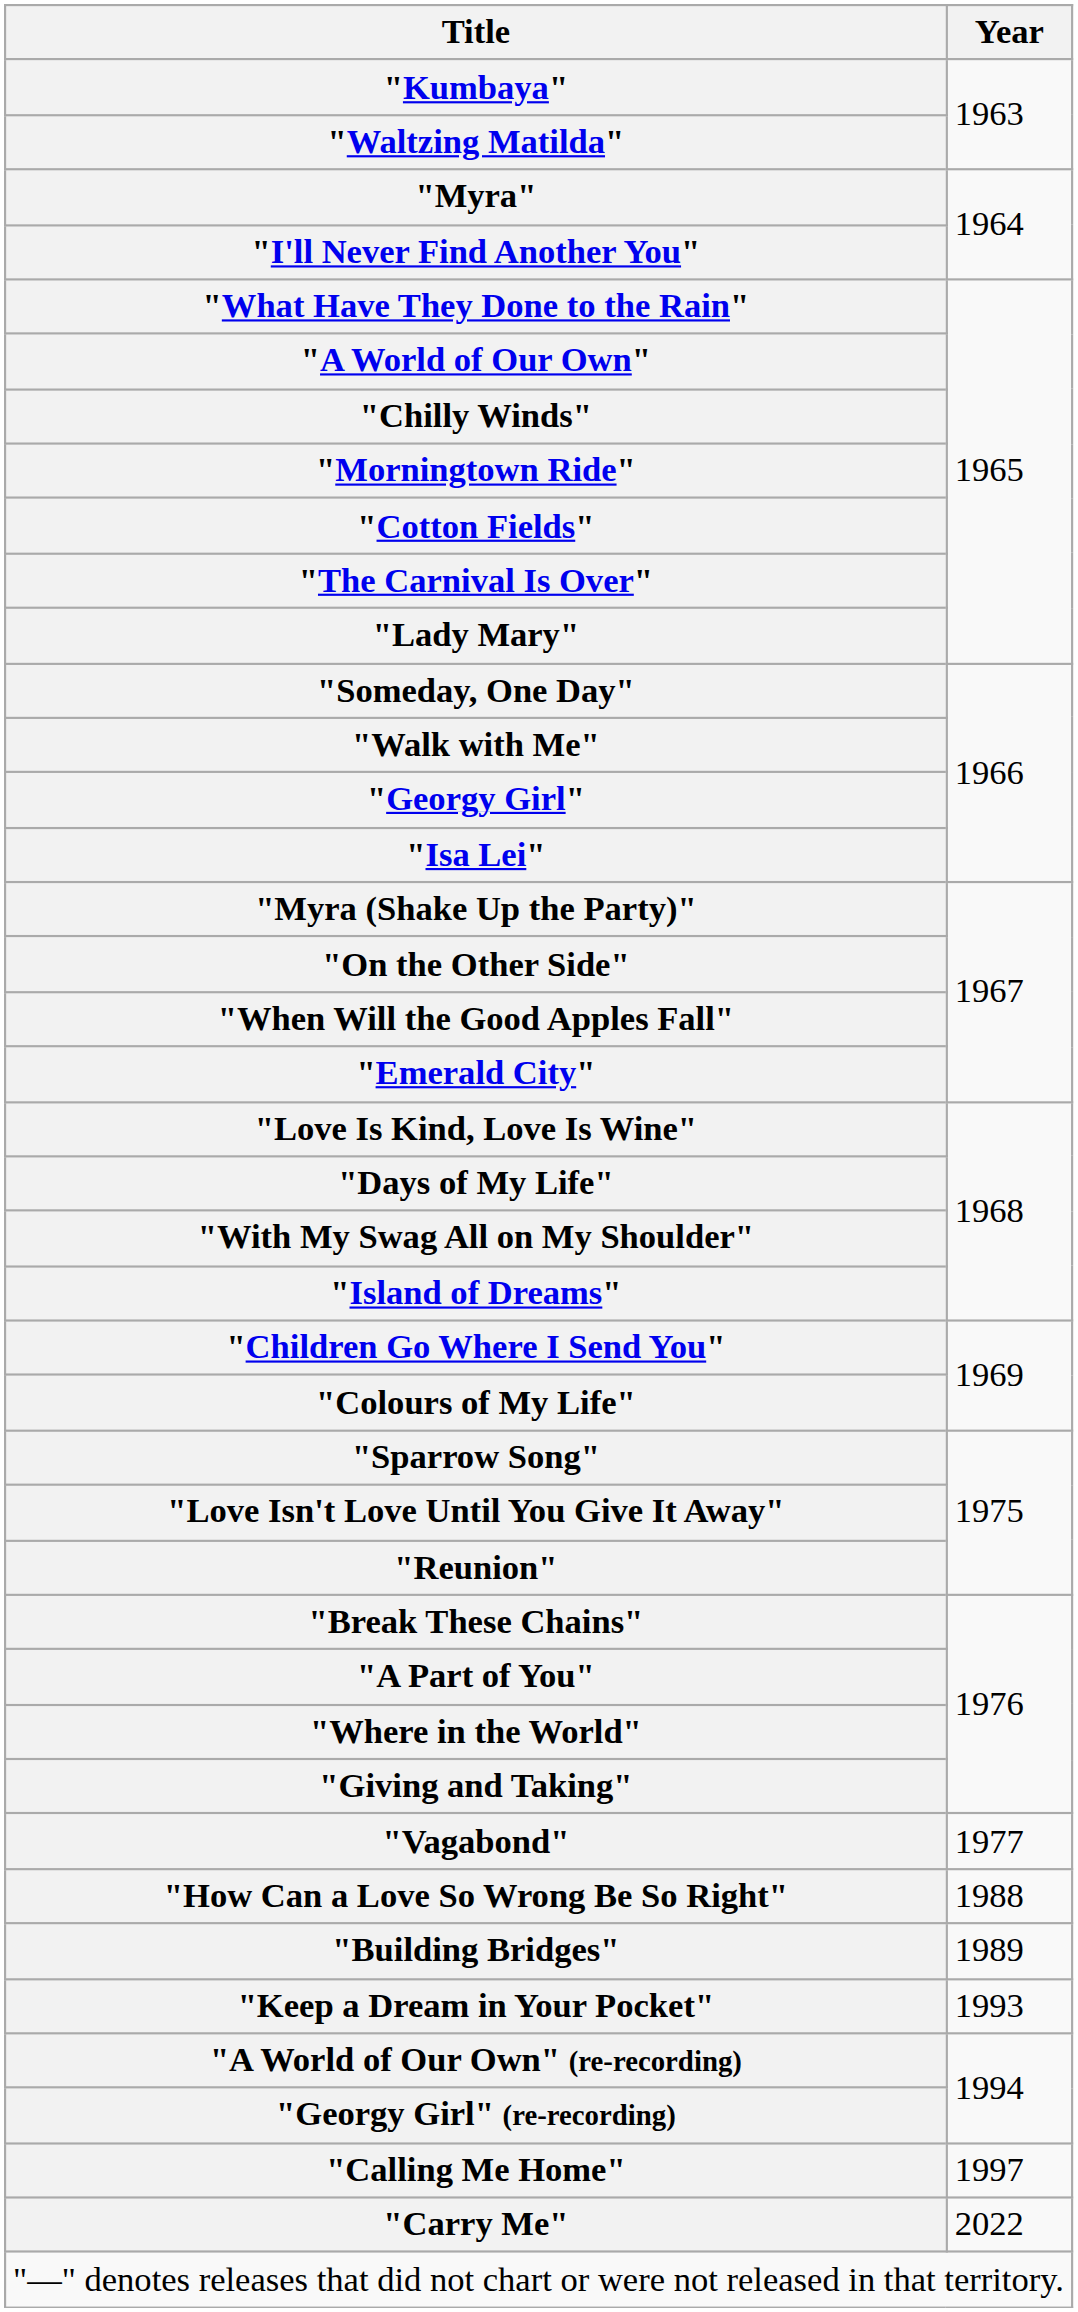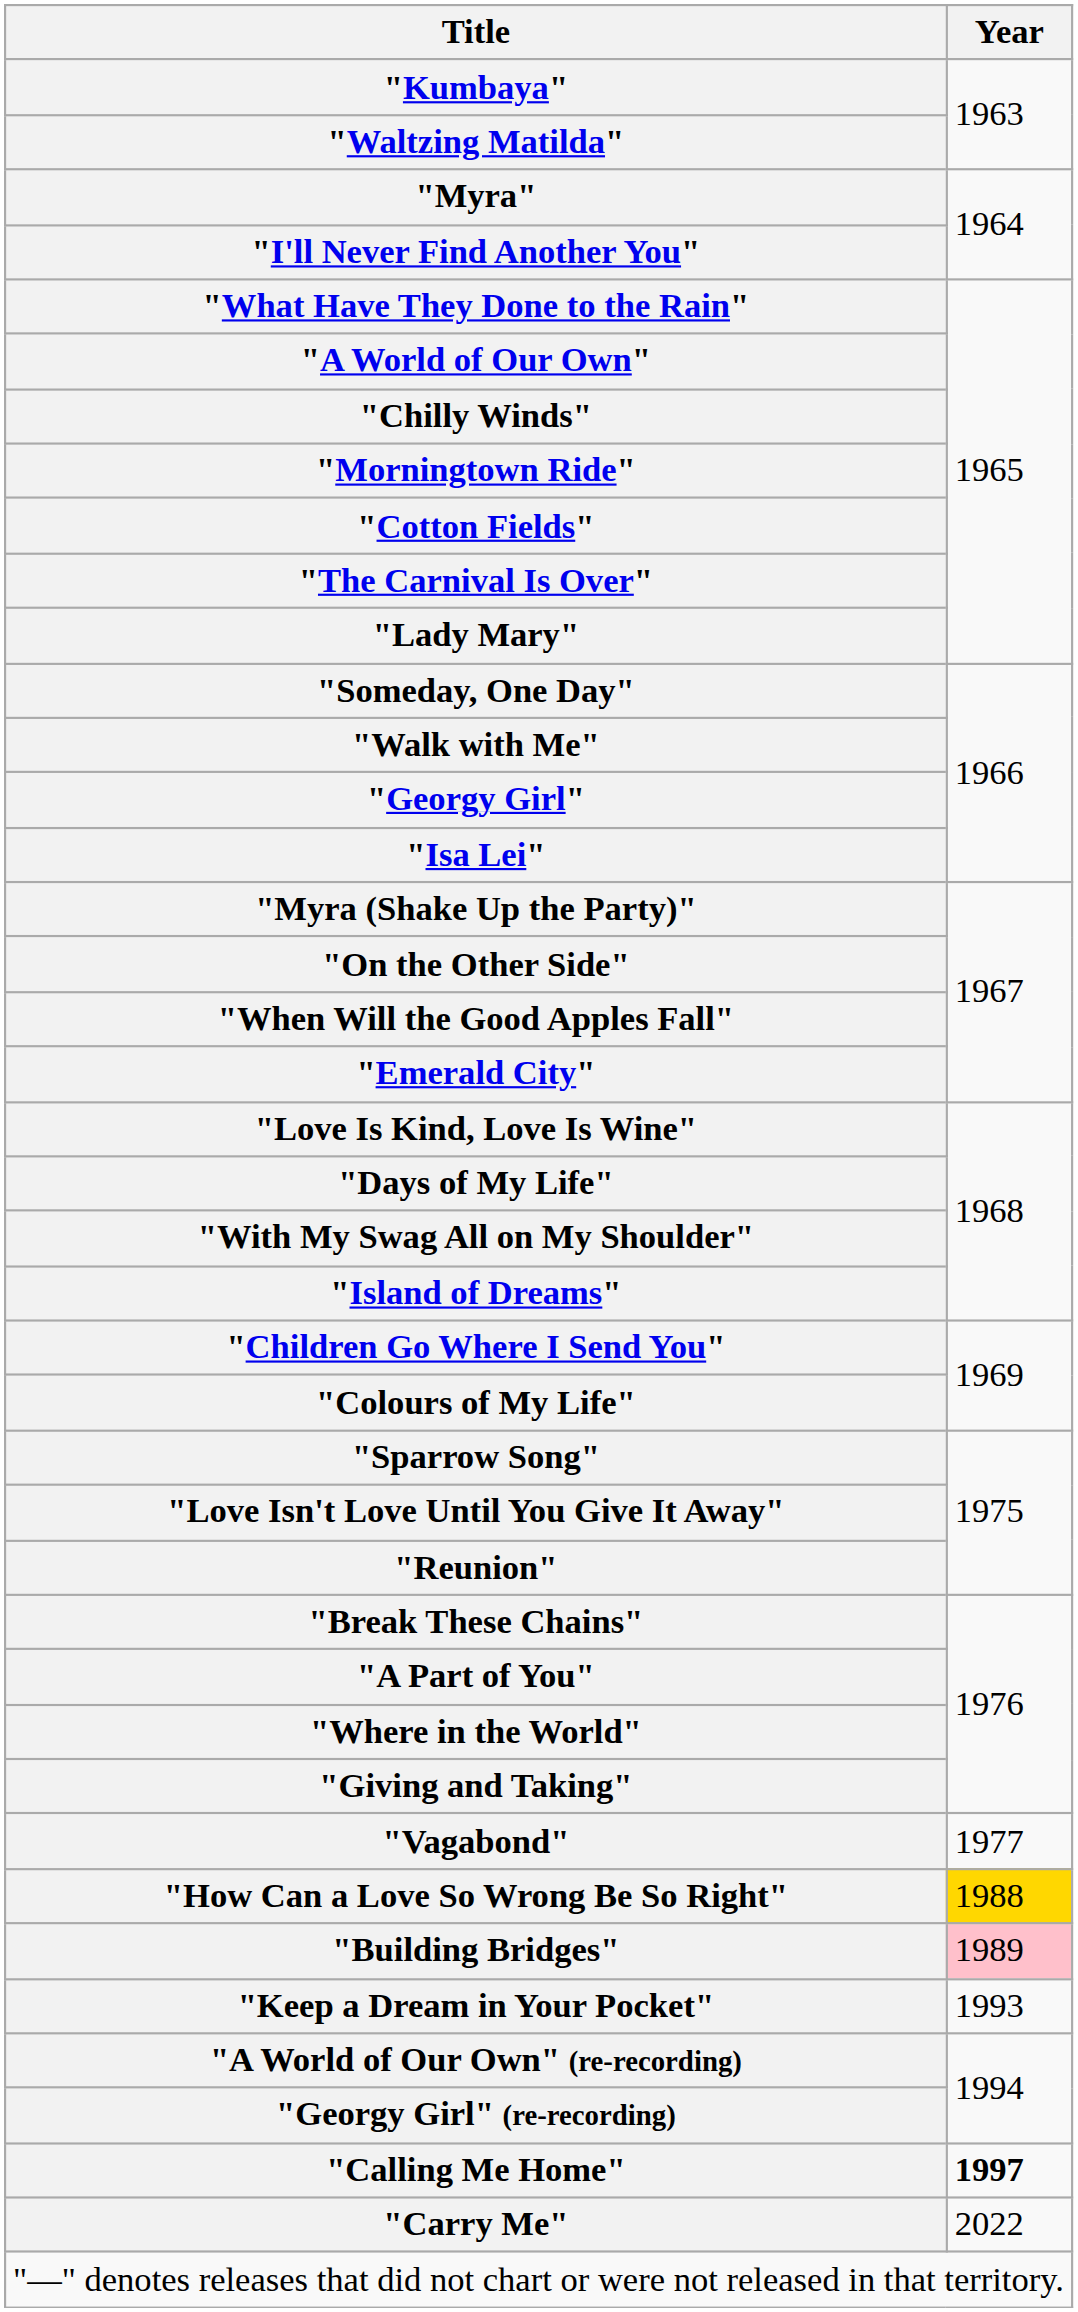(989, 1895) no background -> (989, 1895) gold background
(989, 1950) no background -> (989, 1950) pink background
(989, 2169) normal -> (989, 2169) bold
